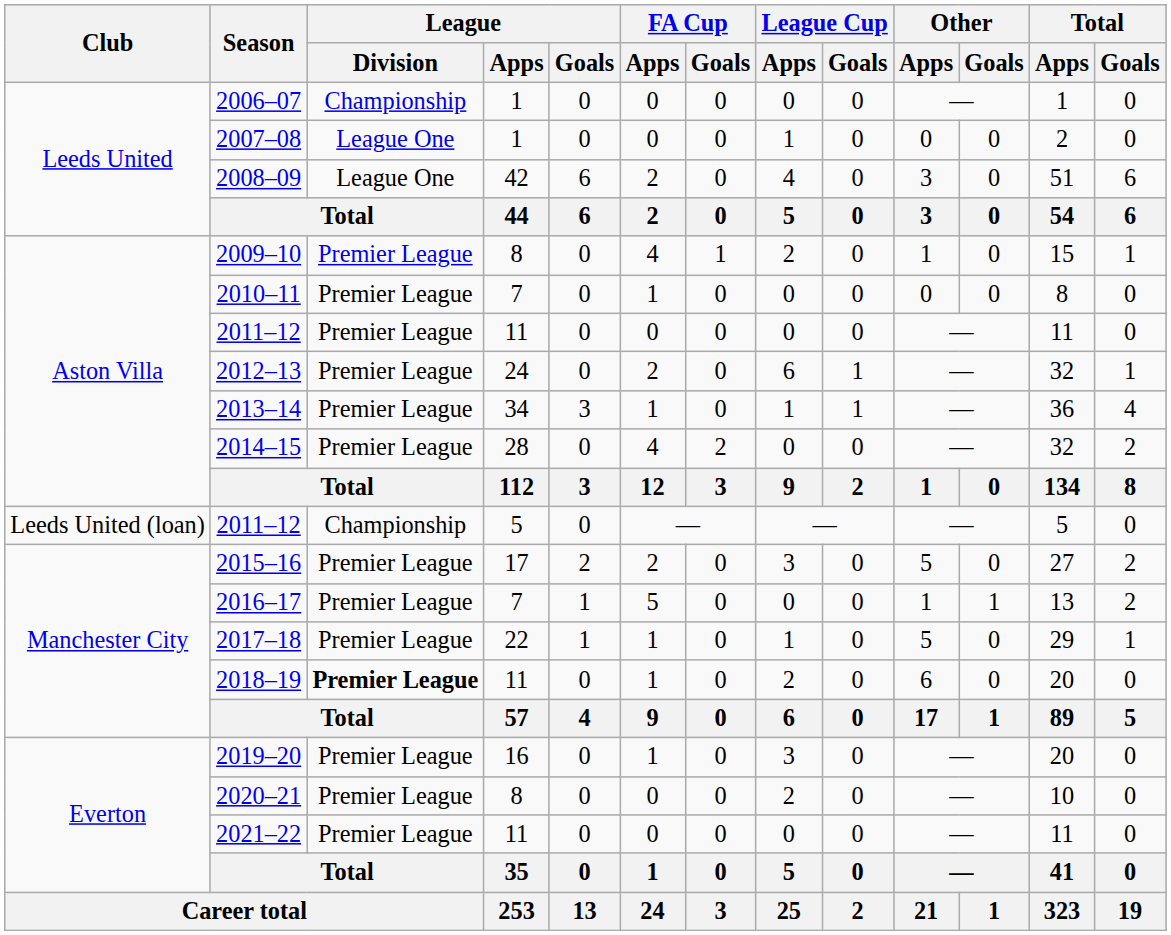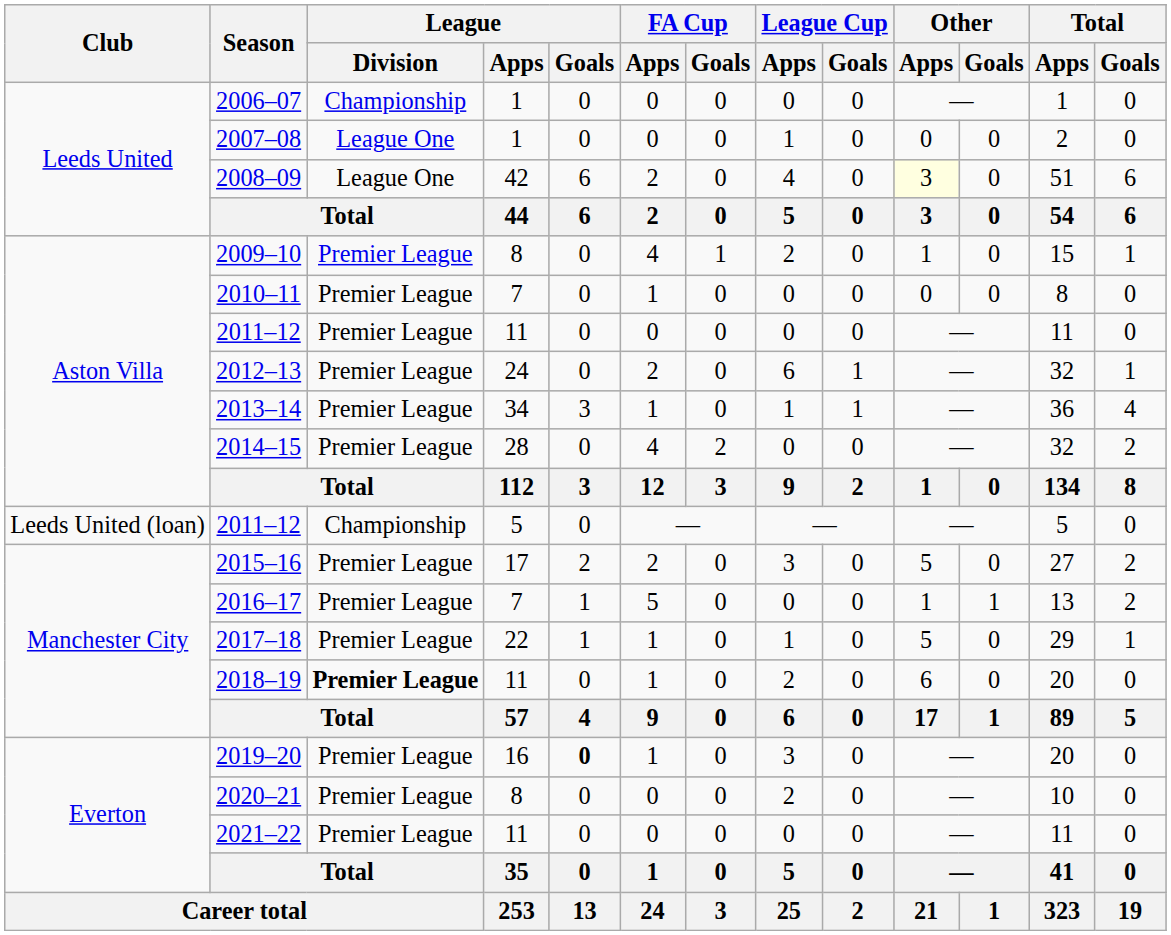(926, 178) no background -> (926, 178) lightyellow background
(585, 756) normal -> (585, 756) bold
